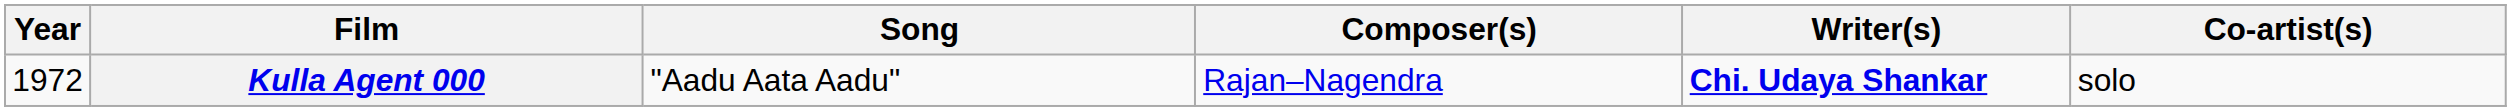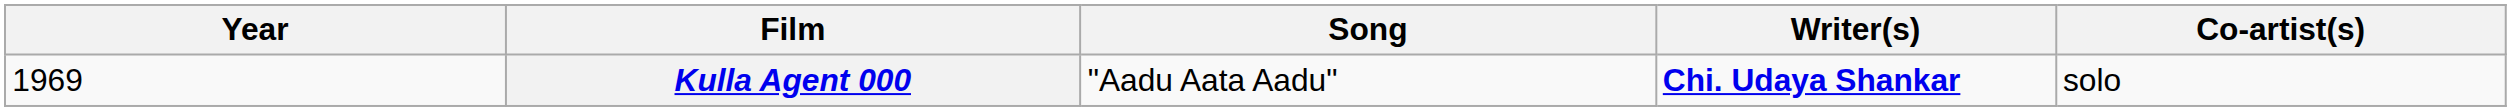- column: (1439, 29)
(48, 79) 1972 -> (48, 79) 1969
